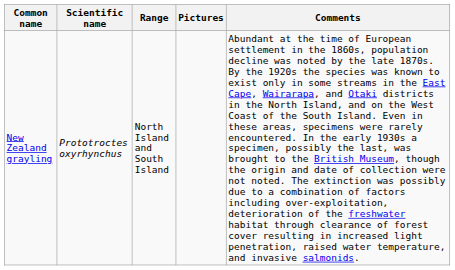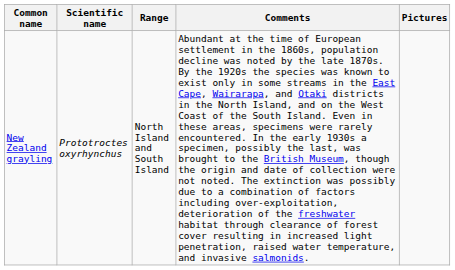columns swapped: (338, 18) <-> (201, 18)
